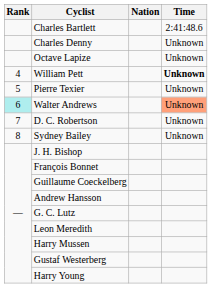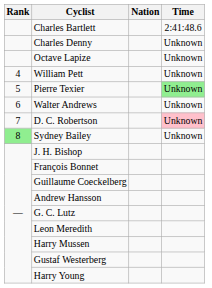(184, 74) bold -> (183, 74) normal
(184, 89) no background -> (183, 89) lightgreen background
(18, 105) paleturquoise background -> (18, 105) no background
(184, 105) lightsalmon background -> (183, 105) no background
(184, 120) no background -> (183, 120) pink background
(18, 136) no background -> (18, 136) lightgreen background
